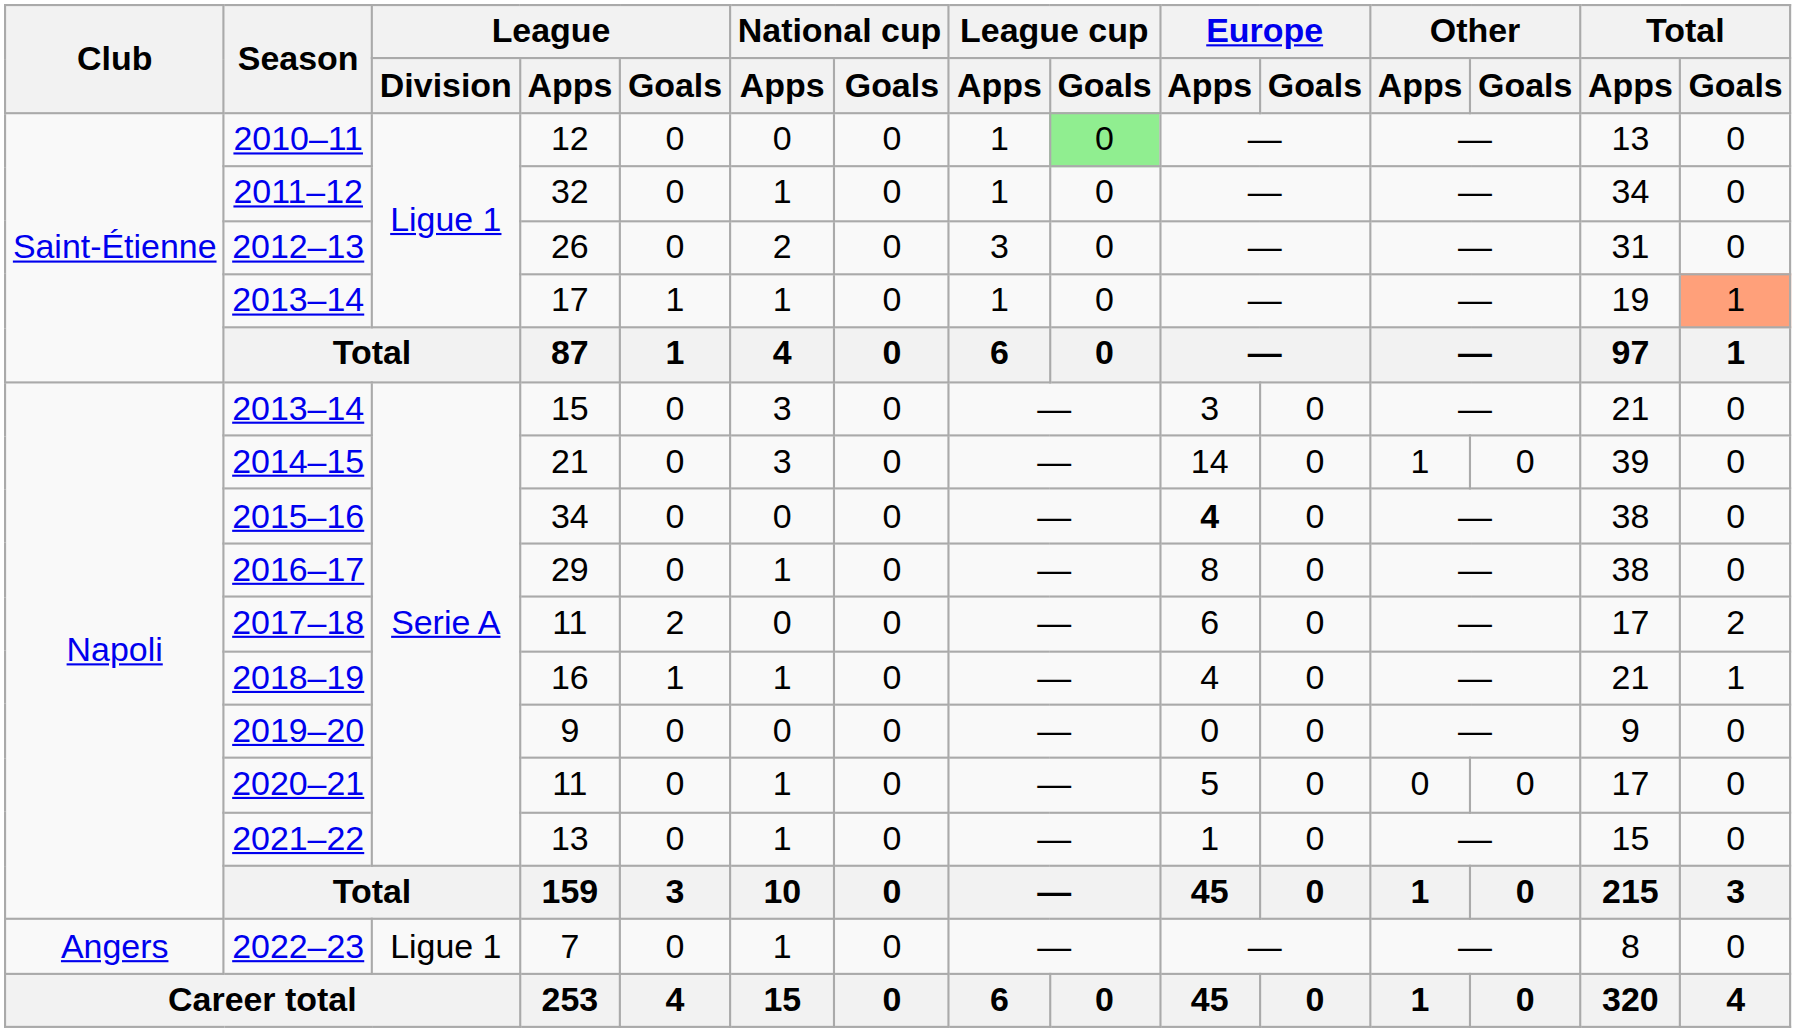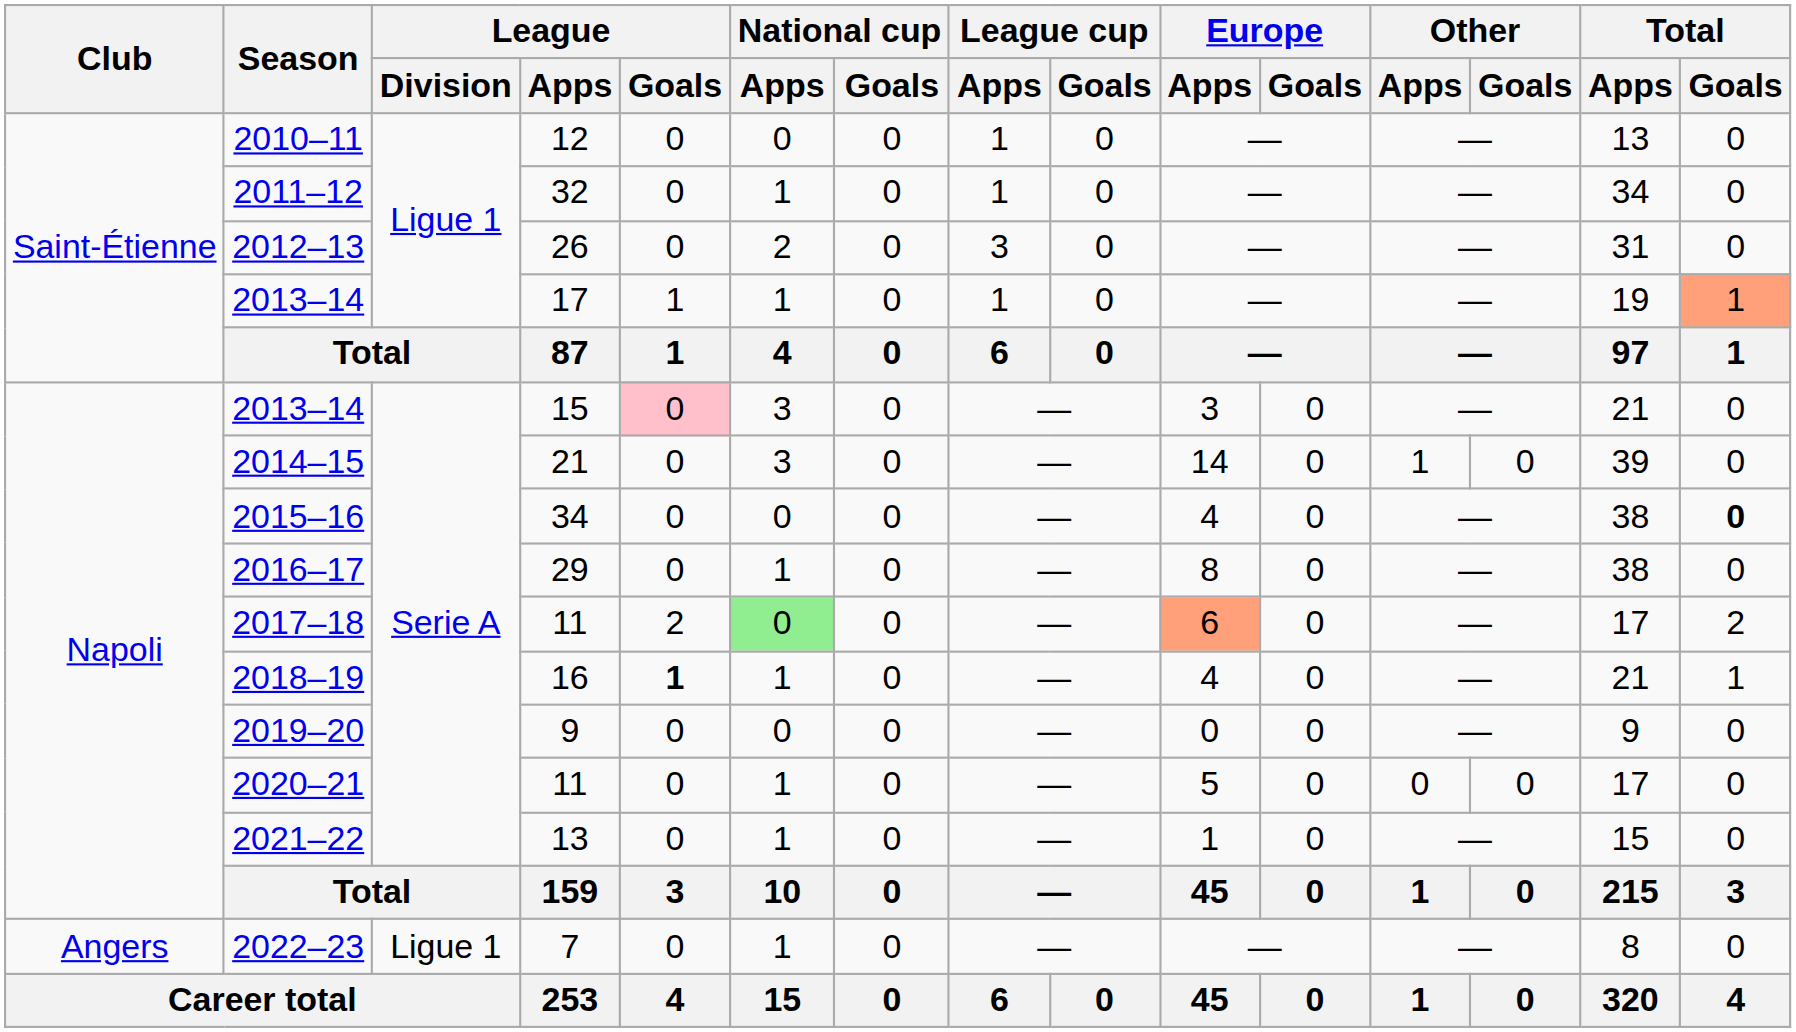(1105, 138) lightgreen background -> (1105, 138) no background
(675, 407) no background -> (675, 407) pink background
(1210, 515) bold -> (1210, 515) normal
(1736, 515) normal -> (1736, 515) bold
(782, 623) no background -> (782, 623) lightgreen background
(1210, 623) no background -> (1210, 623) lightsalmon background
(675, 676) normal -> (675, 676) bold
